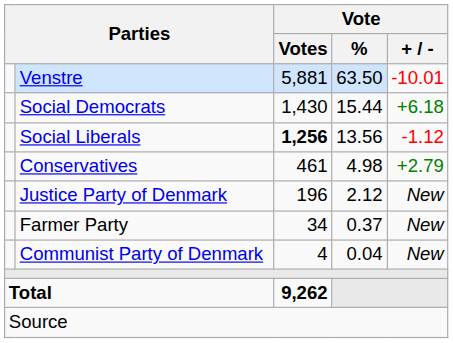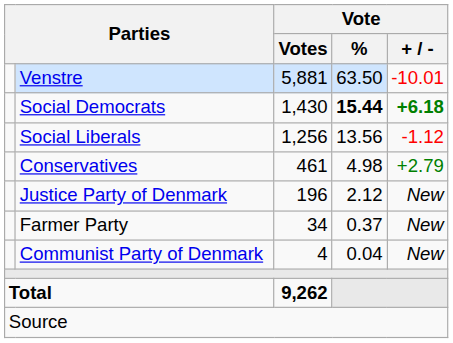(359, 107) normal -> (359, 107) bold
(420, 107) normal -> (420, 107) bold
(304, 136) bold -> (304, 136) normal
